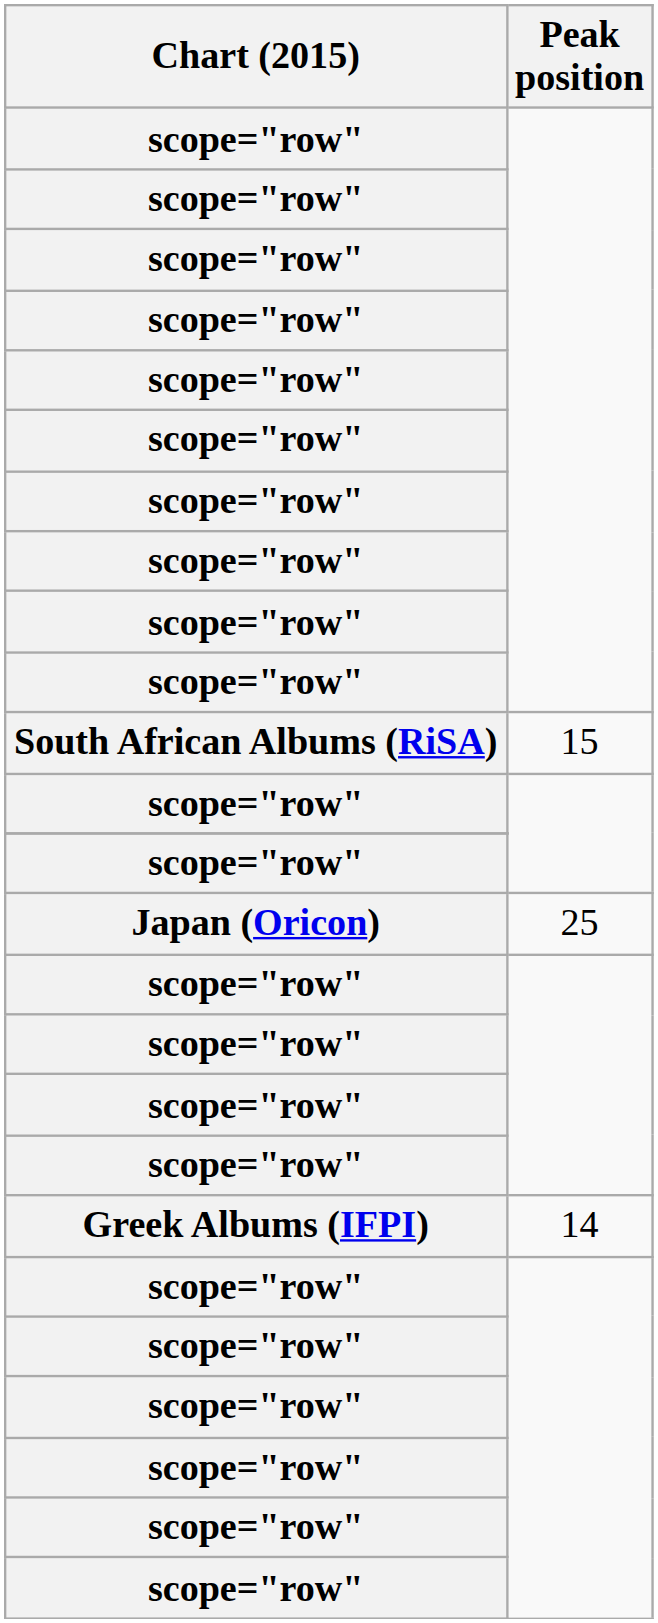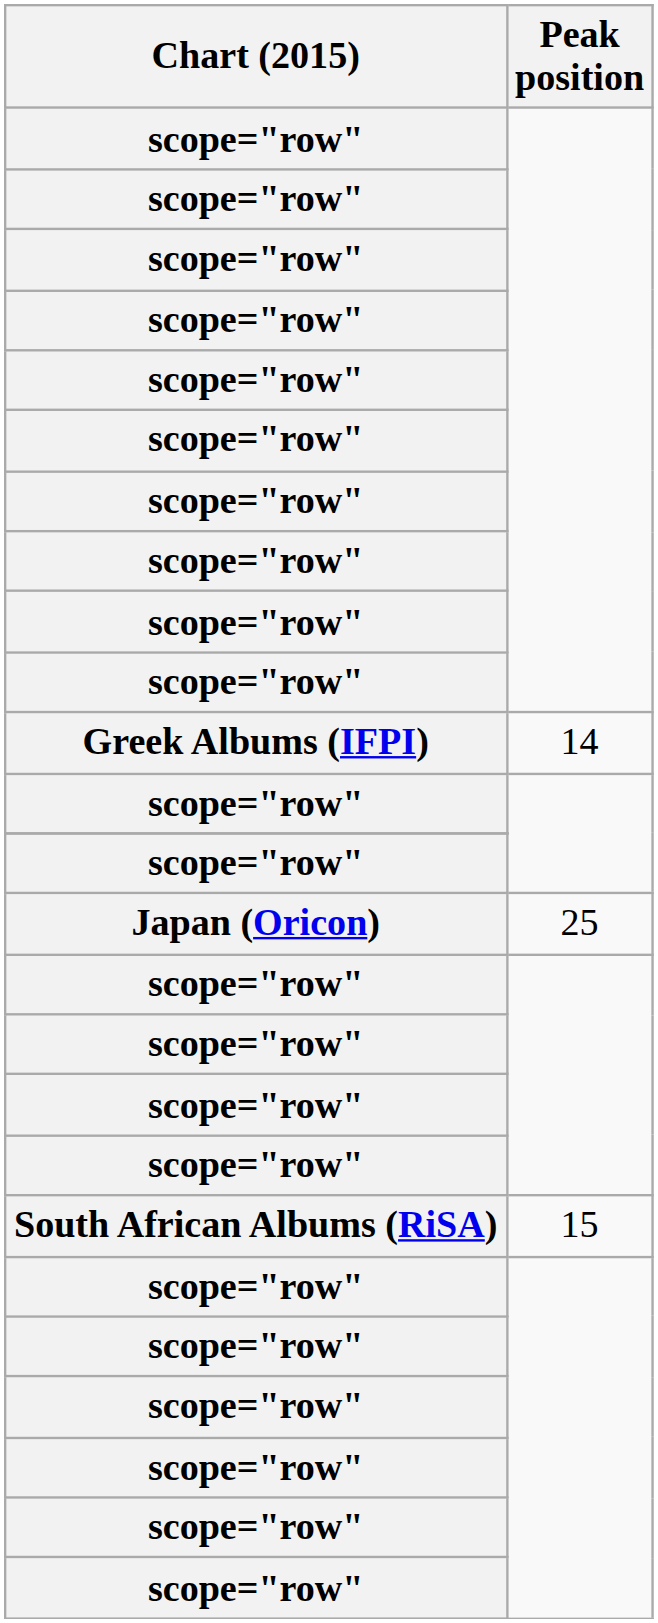rows swapped: (256, 1224) <-> (256, 741)
